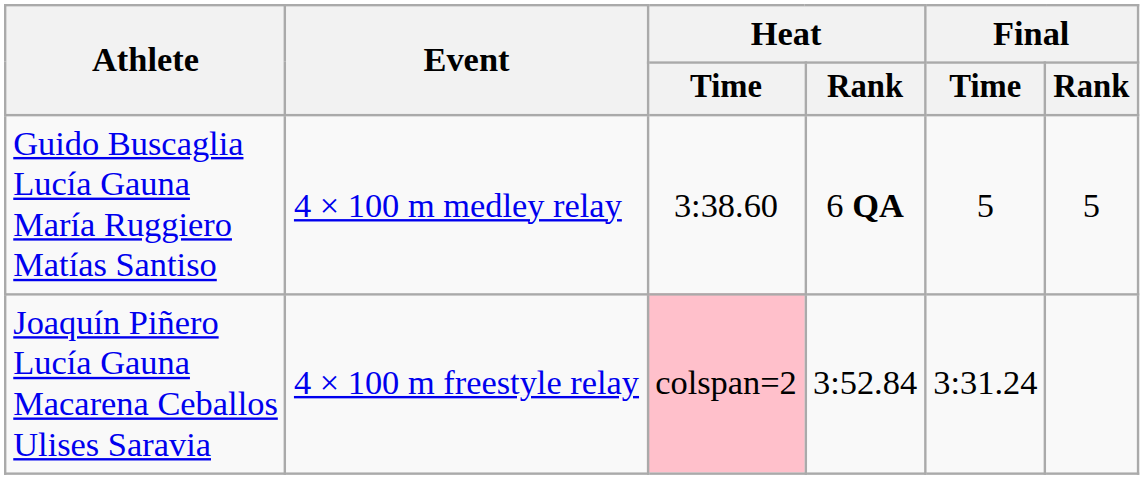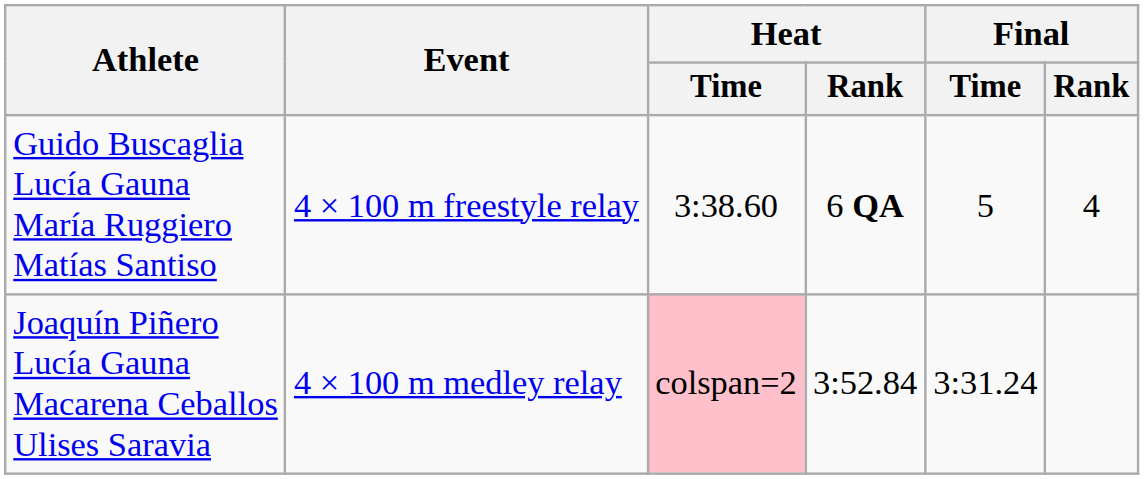(458, 204) 4 × 100 m medley relay -> (466, 204) 4 × 100 m freestyle relay
(1091, 204) 5 -> (1091, 204) 4
(466, 383) 4 × 100 m freestyle relay -> (458, 383) 4 × 100 m medley relay
